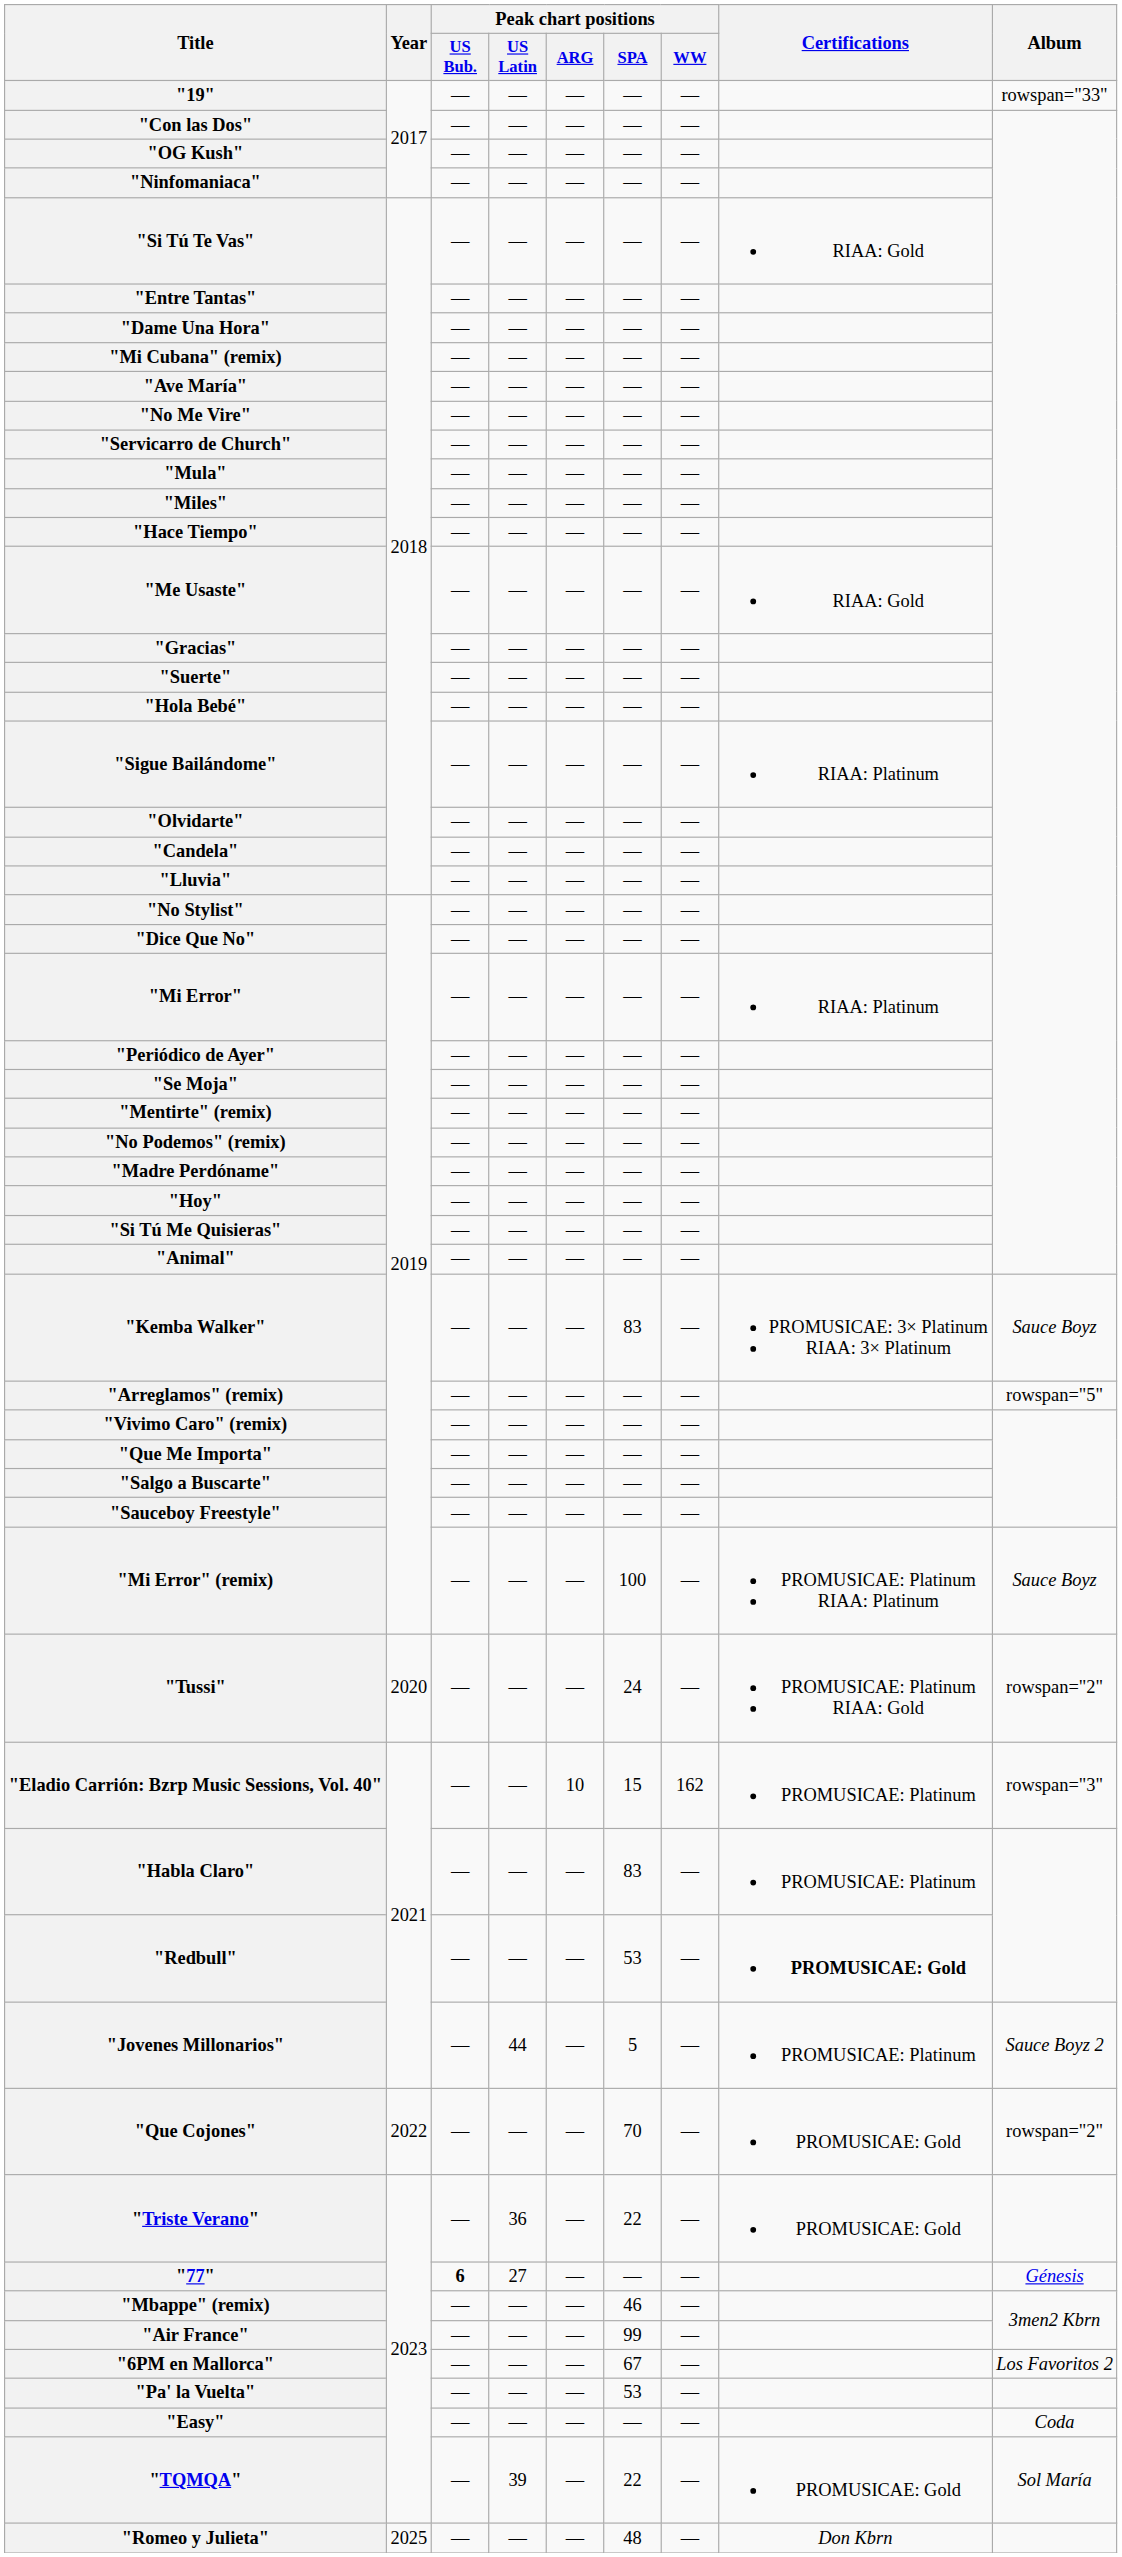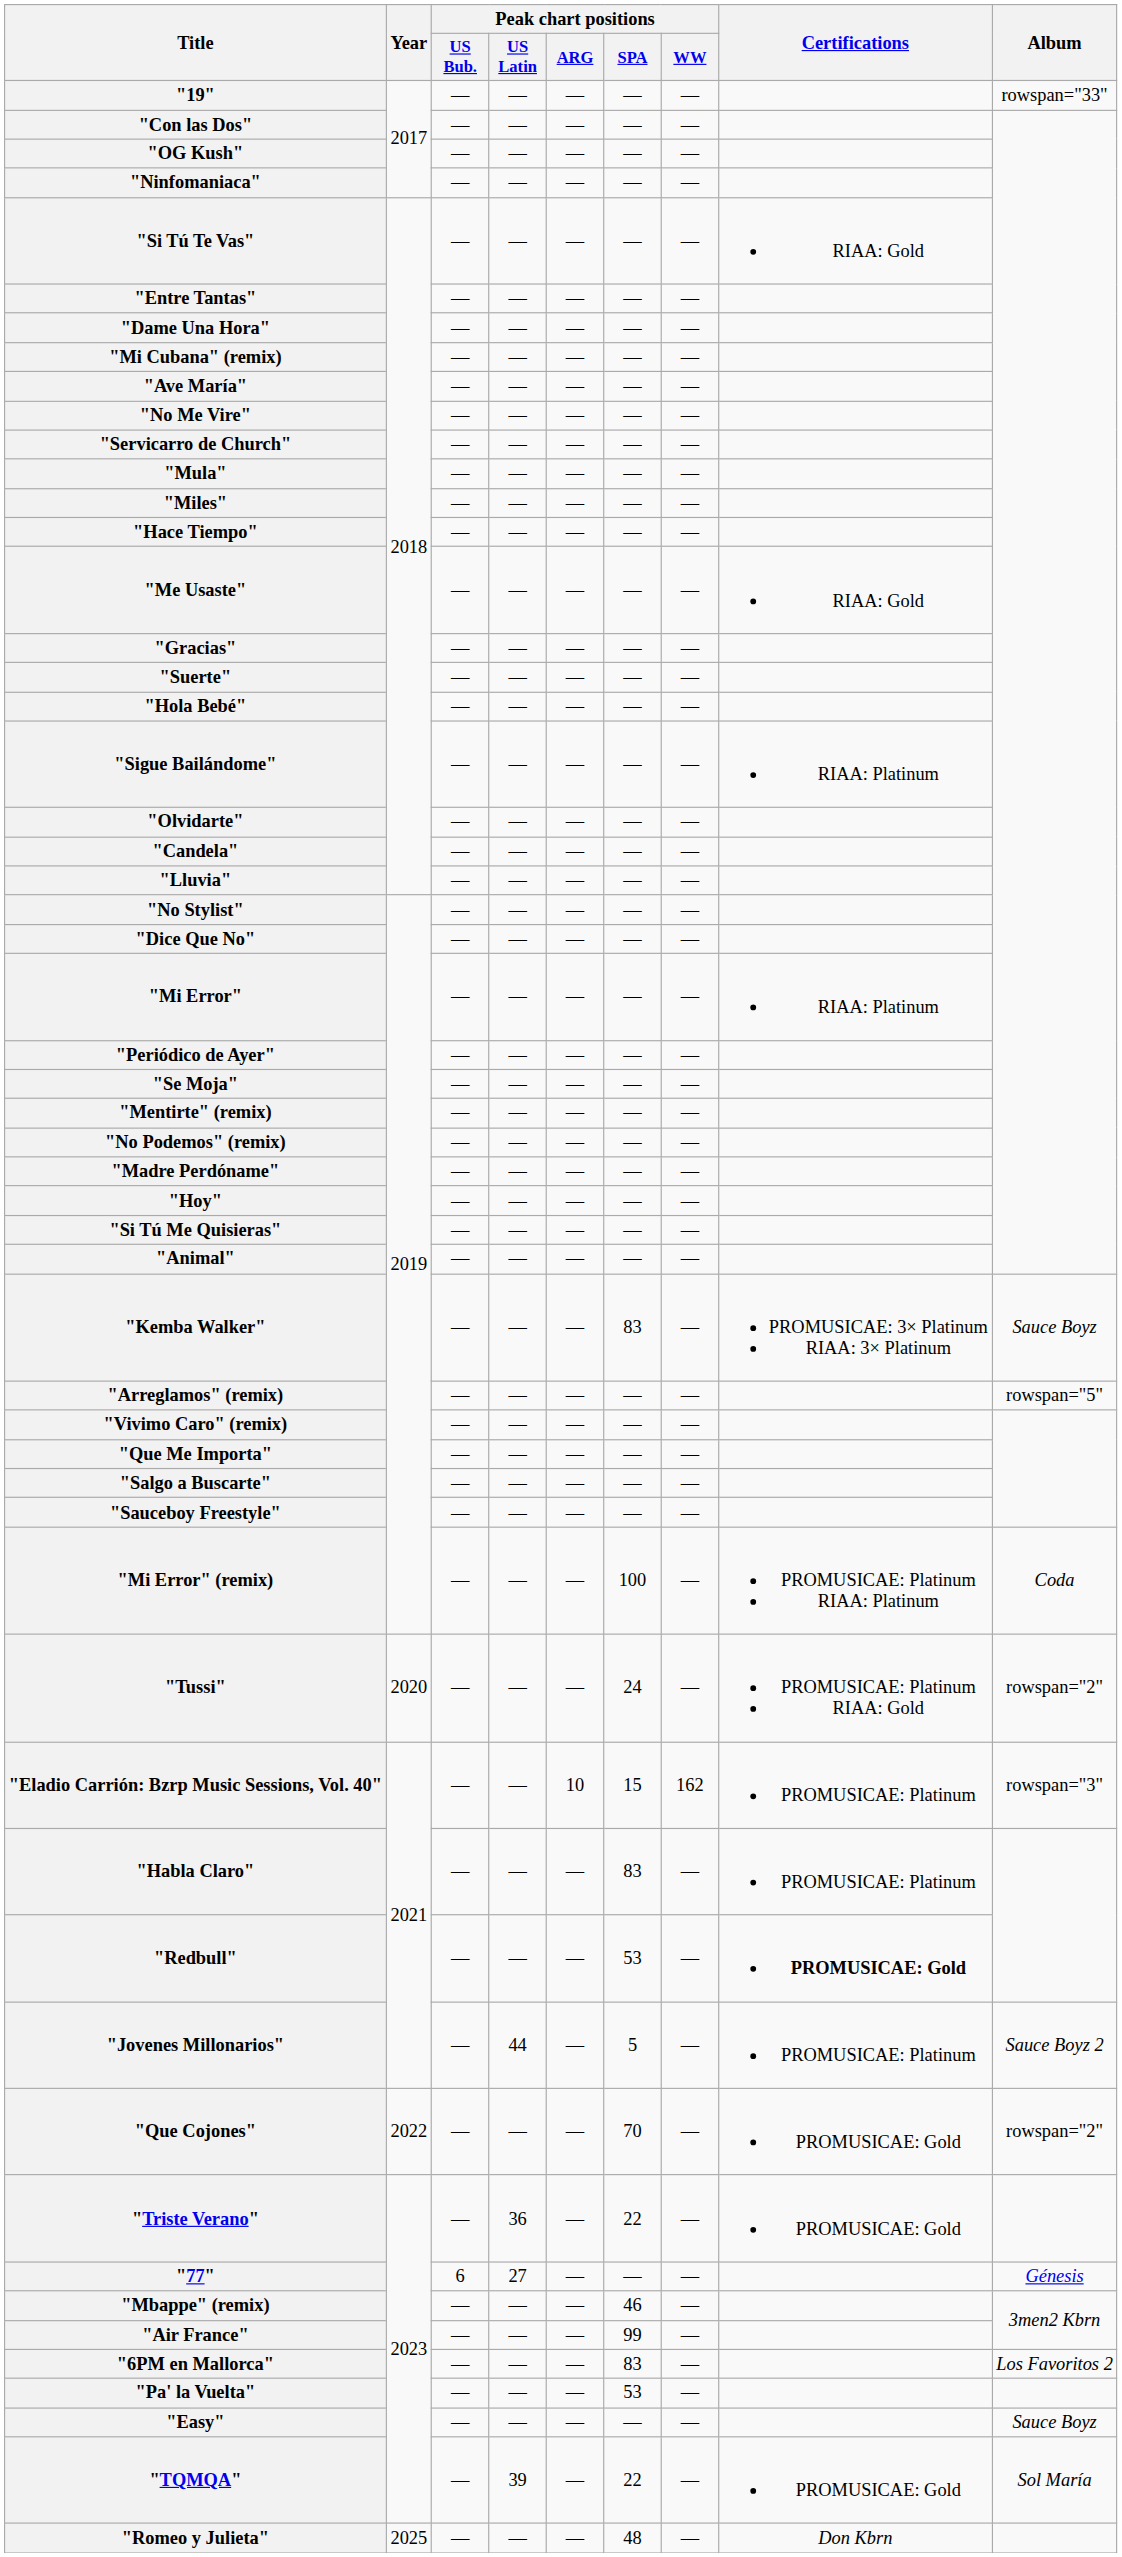(1055, 1580) Sauce Boyz -> (1055, 1580) Coda
(460, 2276) bold -> (460, 2276) normal
(632, 2363) 67 -> (632, 2363) 83
(1055, 2422) Coda -> (1055, 2422) Sauce Boyz
